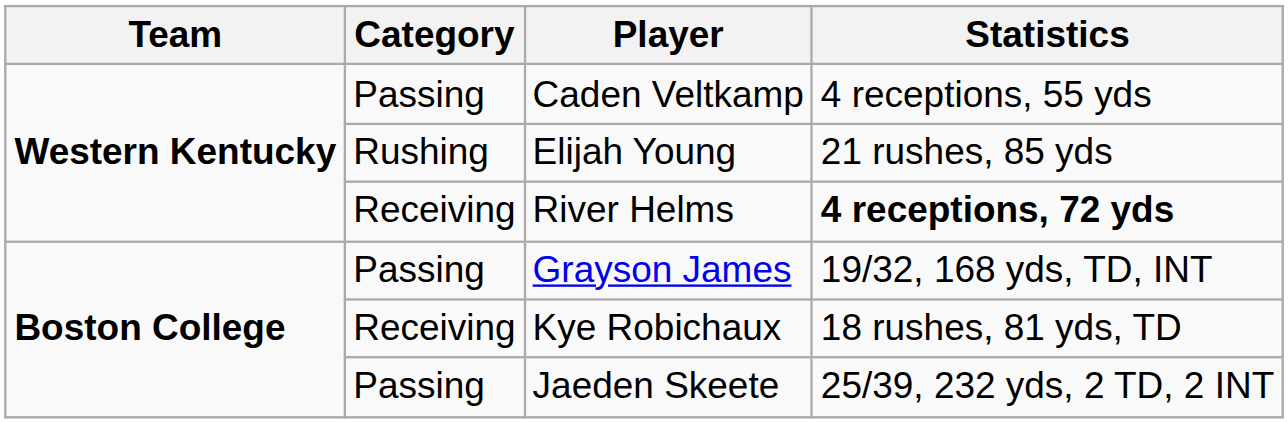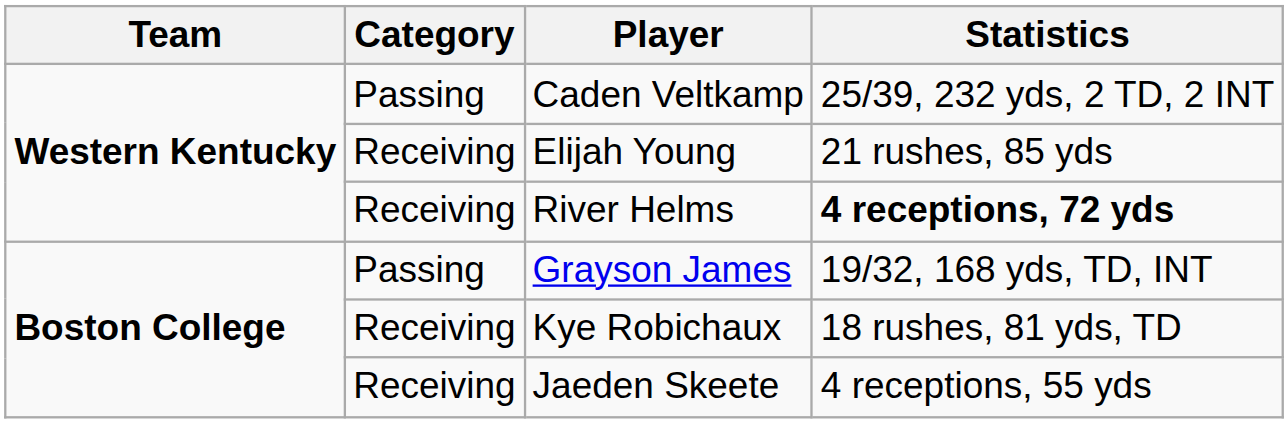(986, 93) 4 receptions, 55 yds -> (1048, 93) 25/39, 232 yds, 2 TD, 2 INT
(421, 152) Rushing -> (434, 152) Receiving
(419, 386) Passing -> (434, 386) Receiving
(1048, 386) 25/39, 232 yds, 2 TD, 2 INT -> (986, 386) 4 receptions, 55 yds
